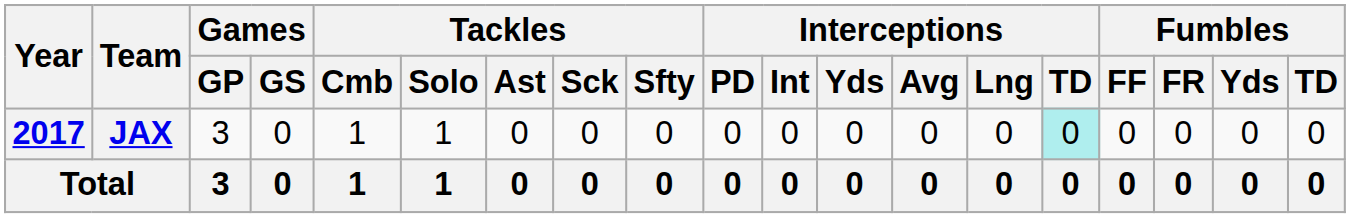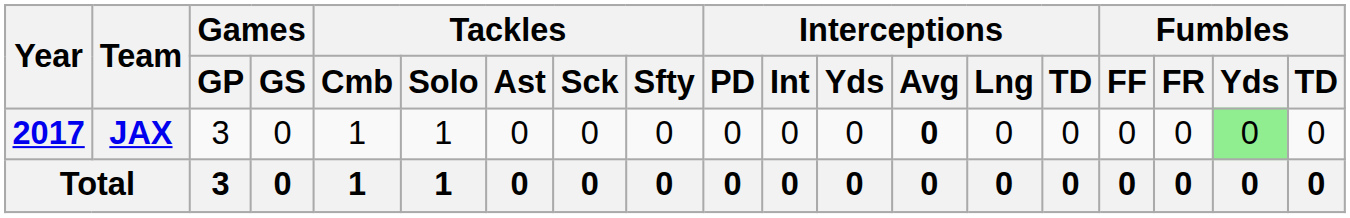(929, 133) normal -> (929, 133) bold
(1070, 133) paleturquoise background -> (1070, 133) no background
(1250, 133) no background -> (1250, 133) lightgreen background
